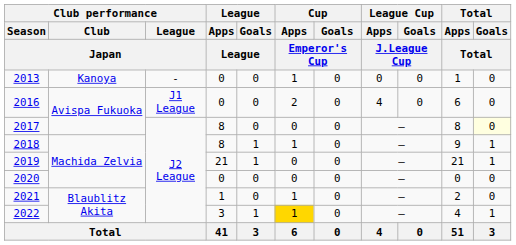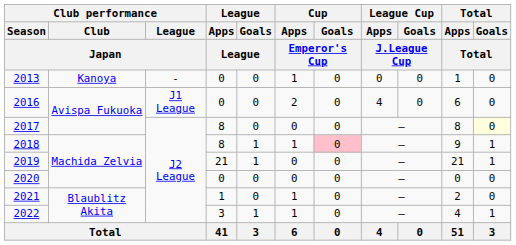(337, 144) no background -> (337, 144) pink background
(294, 214) gold background -> (294, 214) no background
